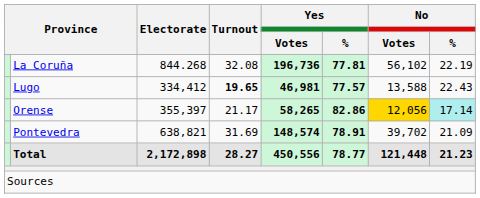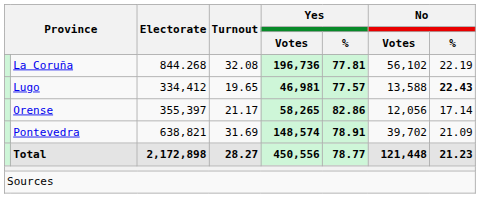(242, 87) bold -> (242, 87) normal
(456, 87) normal -> (456, 87) bold
(407, 109) gold background -> (407, 109) no background
(456, 109) paleturquoise background -> (456, 109) no background
